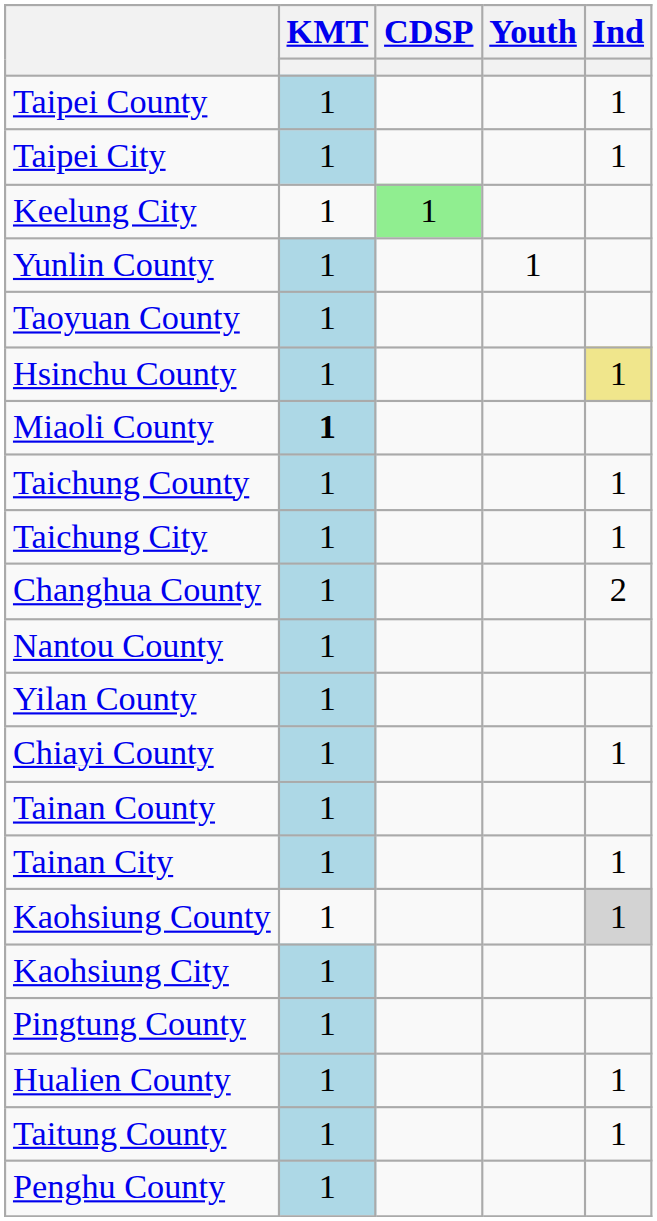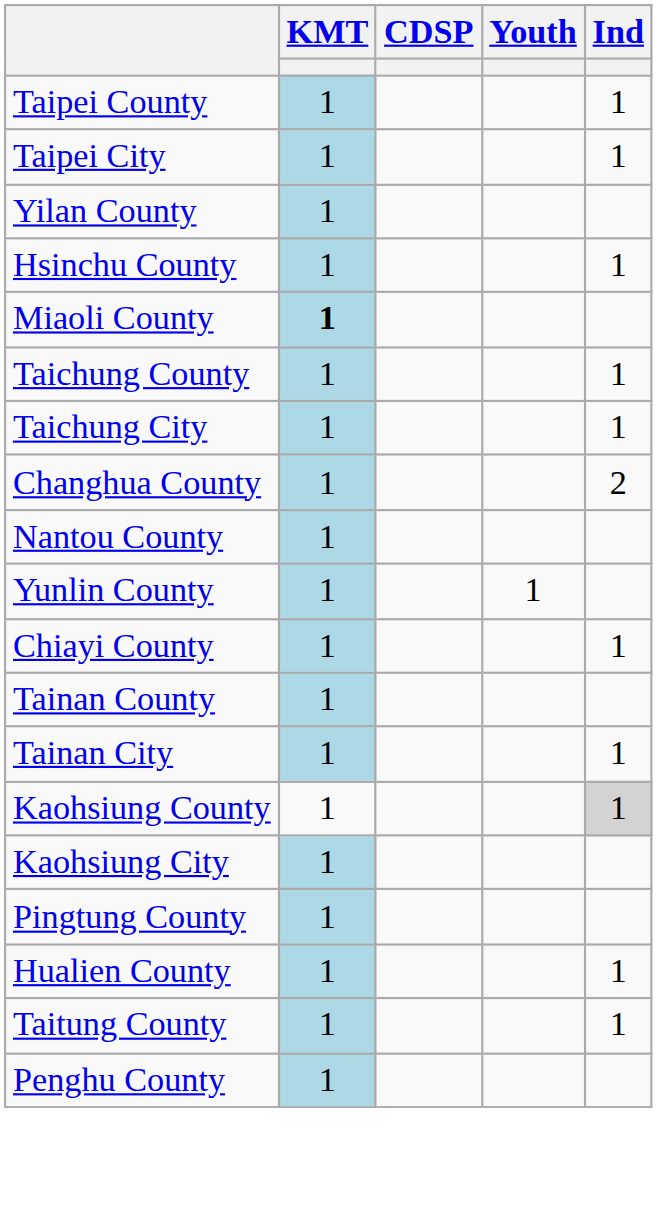- row: (105, 210)
rows swapped: (105, 699) <-> (113, 264)
- row: (126, 318)
(618, 373) khaki background -> (618, 264) no background
